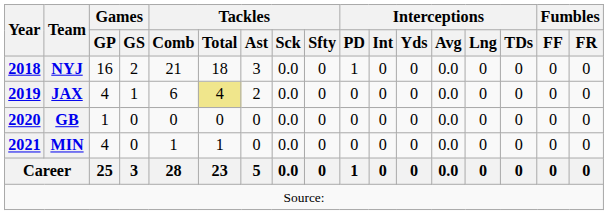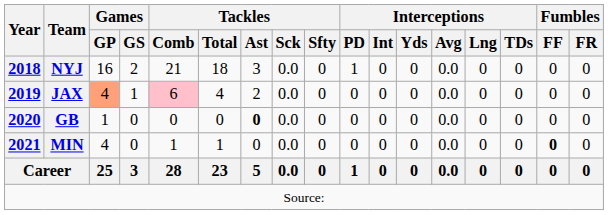(105, 94) no background -> (105, 94) lightsalmon background
(173, 94) no background -> (173, 94) pink background
(220, 94) khaki background -> (220, 94) no background
(256, 119) normal -> (256, 119) bold
(553, 145) normal -> (553, 145) bold
